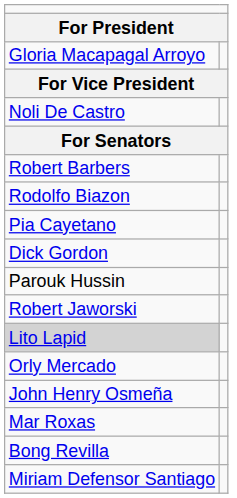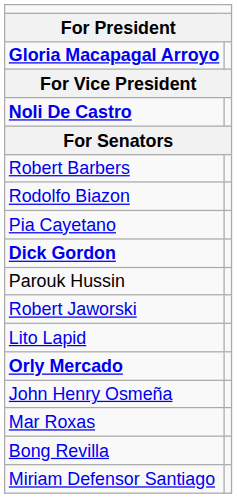(107, 56) normal -> (114, 56) bold
(67, 112) normal -> (70, 112) bold
(58, 253) normal -> (62, 253) bold
(48, 338) lightgrey background -> (48, 338) no background
(62, 366) normal -> (66, 366) bold
